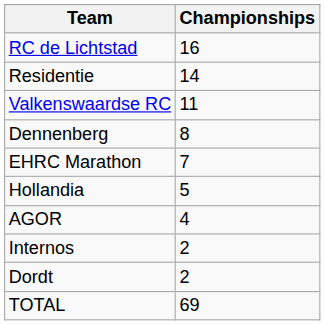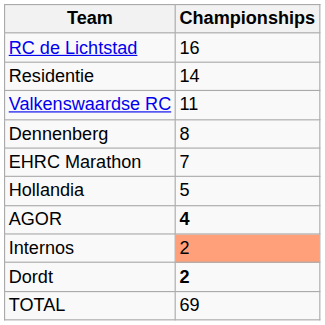(185, 219) normal -> (185, 219) bold
(185, 248) no background -> (185, 248) lightsalmon background
(185, 276) normal -> (185, 276) bold
